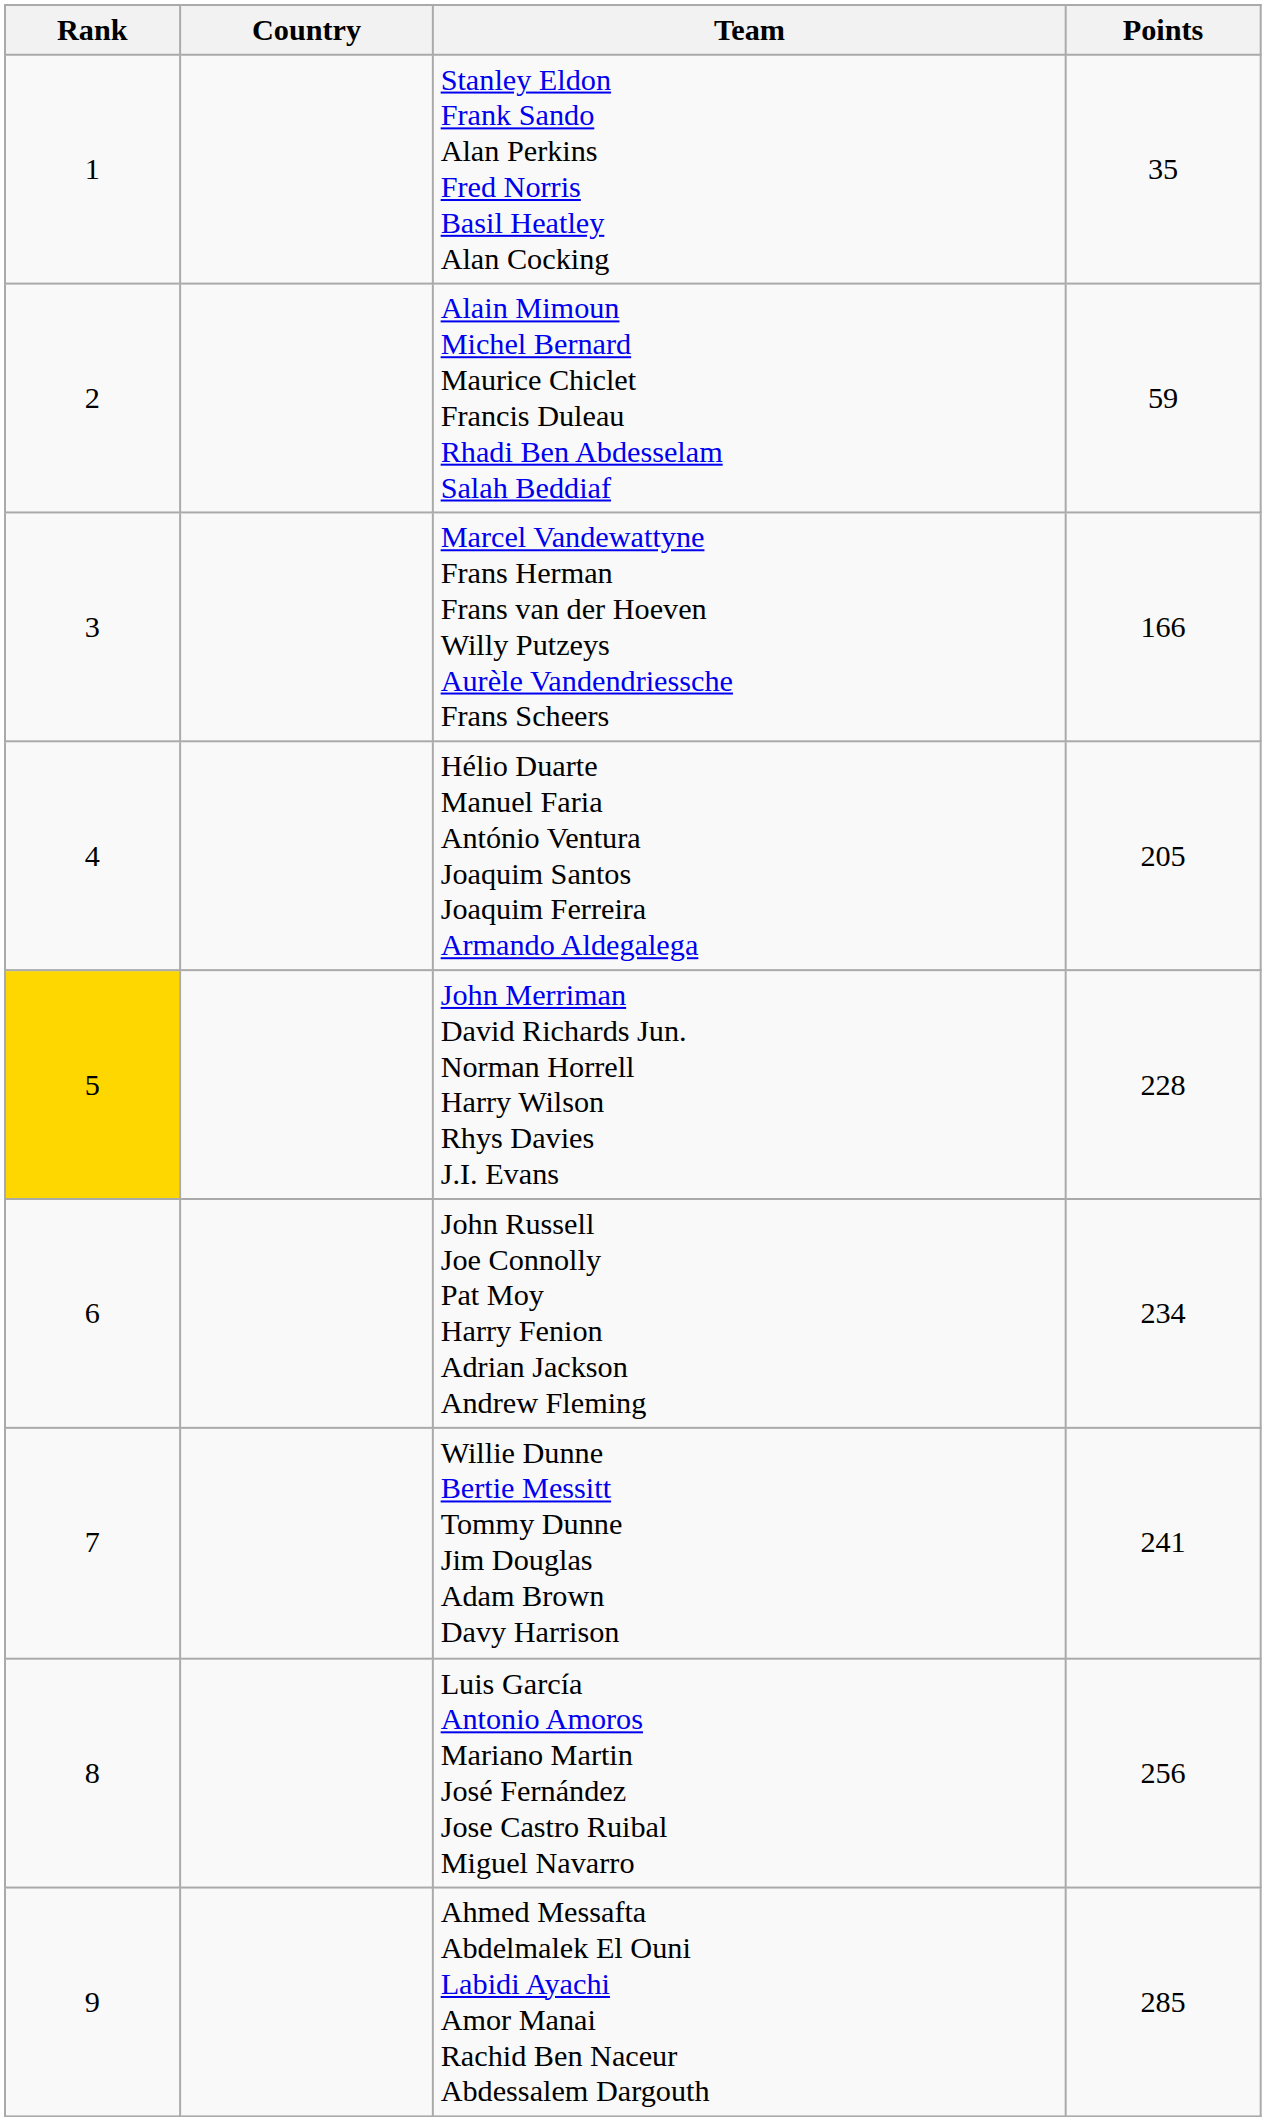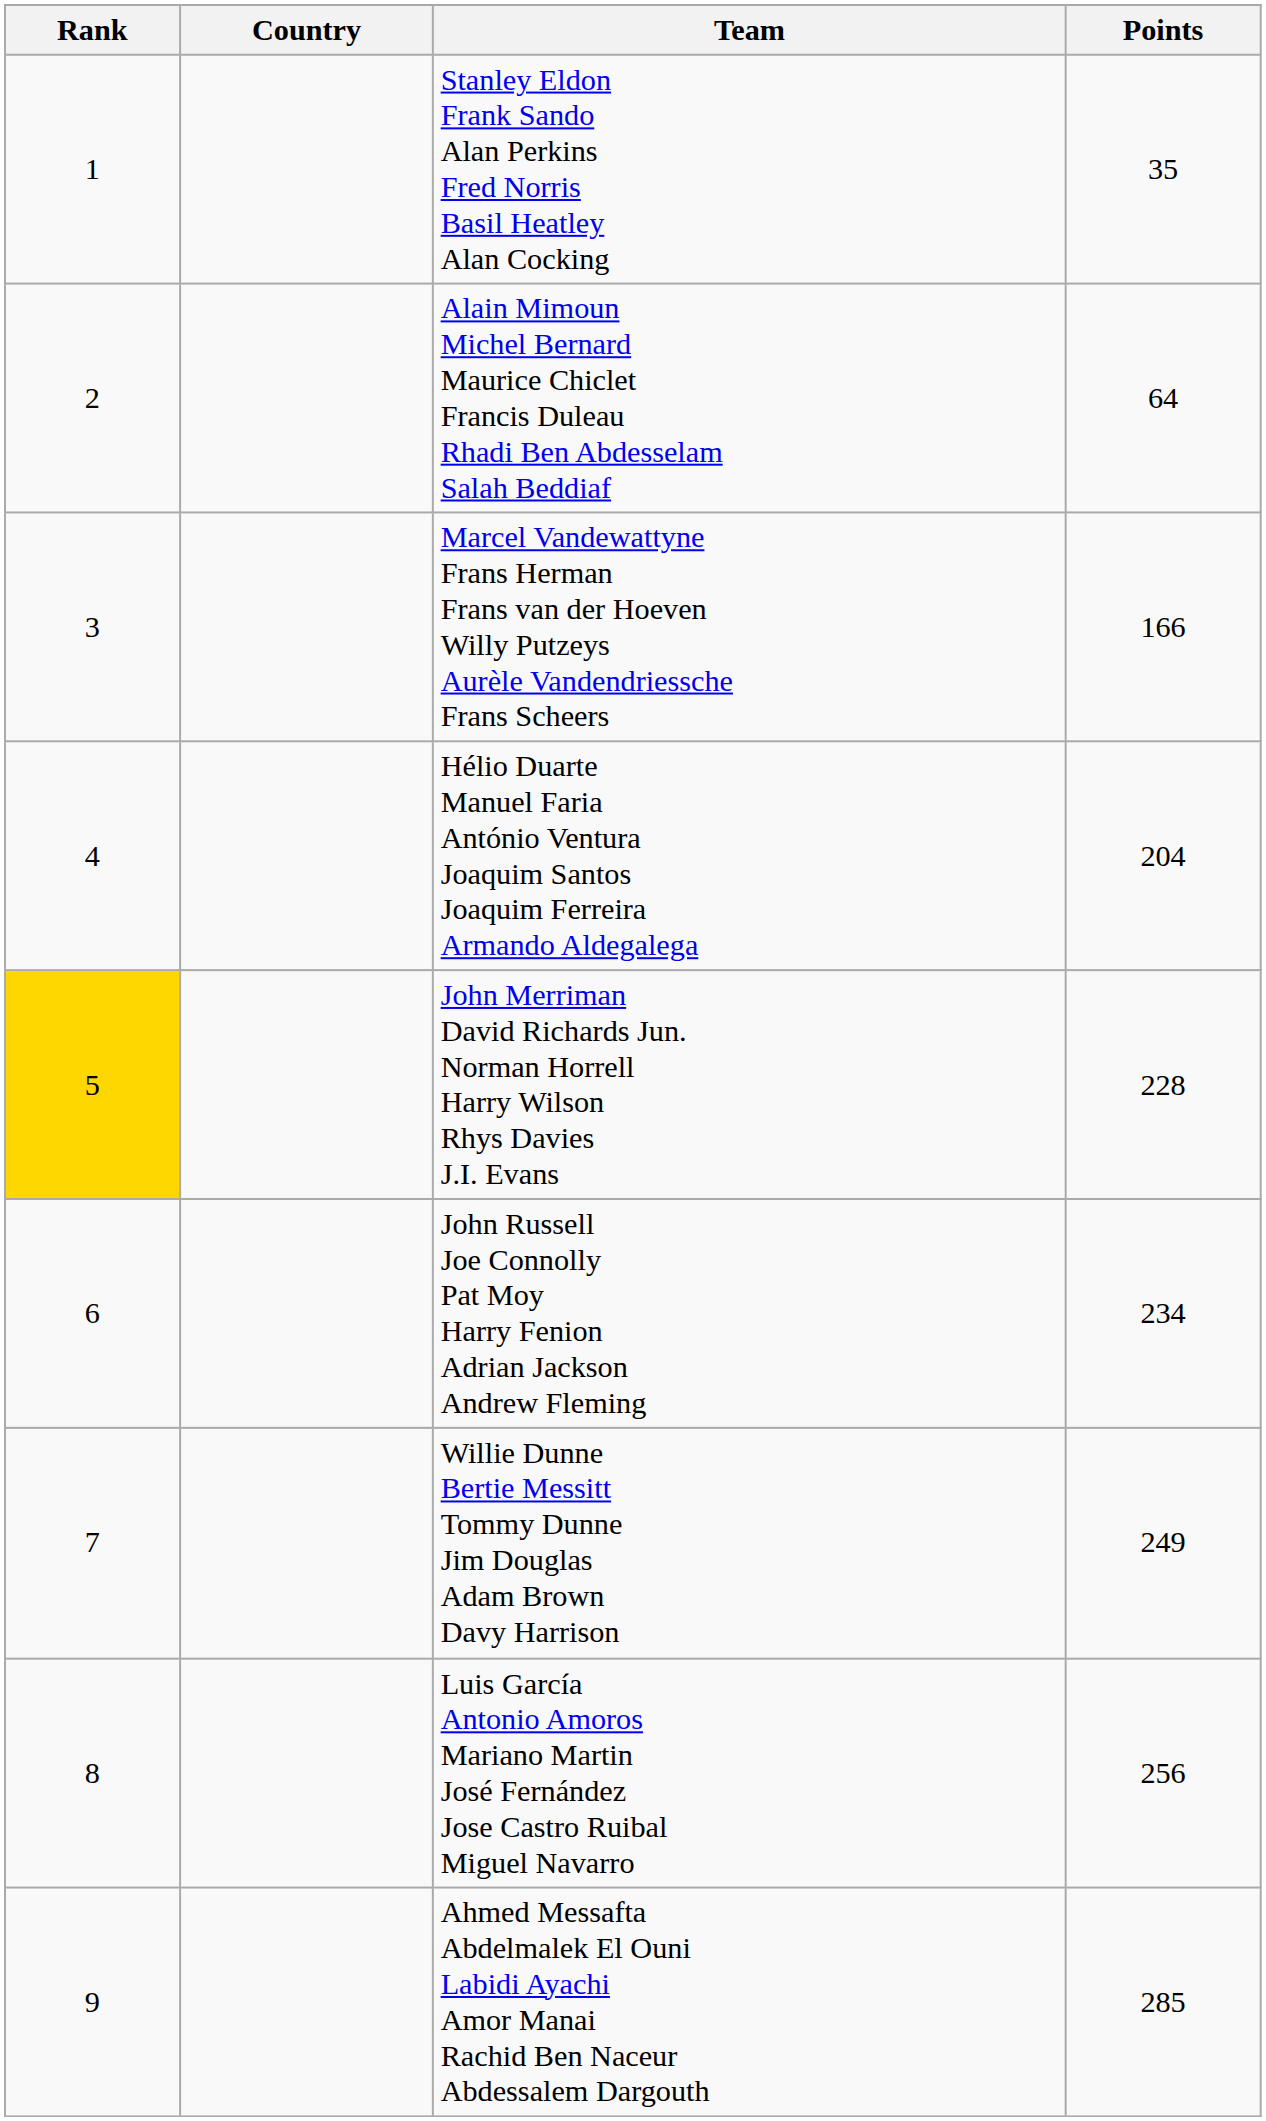(1163, 398) 59 -> (1163, 398) 64
(1163, 855) 205 -> (1163, 855) 204
(1163, 1542) 241 -> (1163, 1542) 249
